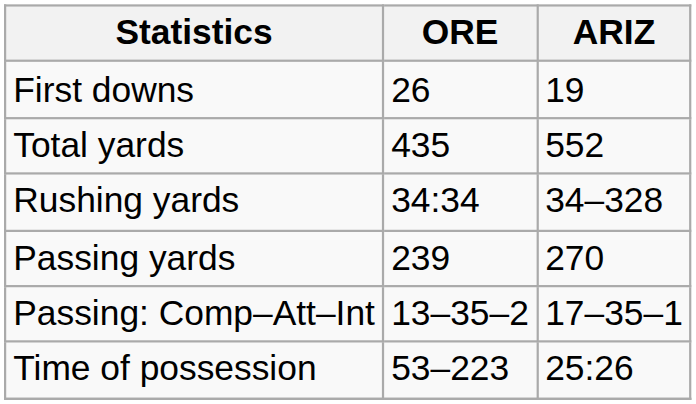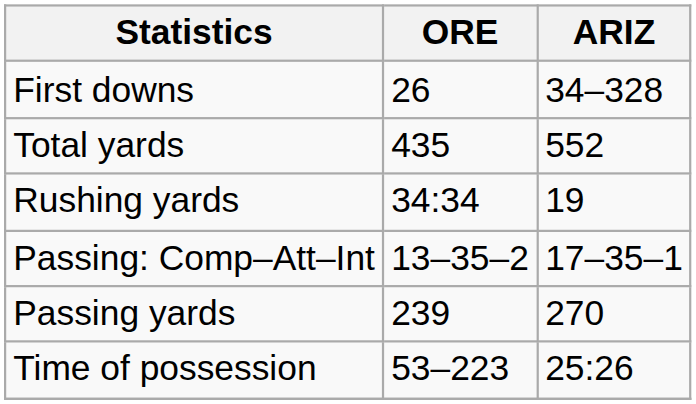(565, 88) 19 -> (604, 88) 34–328
(604, 201) 34–328 -> (565, 201) 19
rows swapped: (124, 257) <-> (194, 313)
